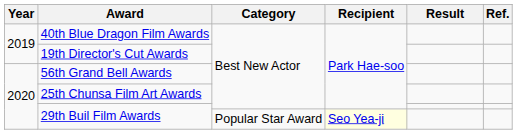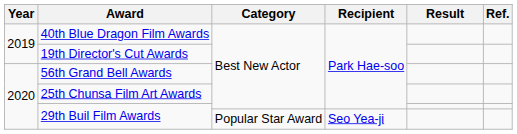(356, 119) lightyellow background -> (356, 119) no background
